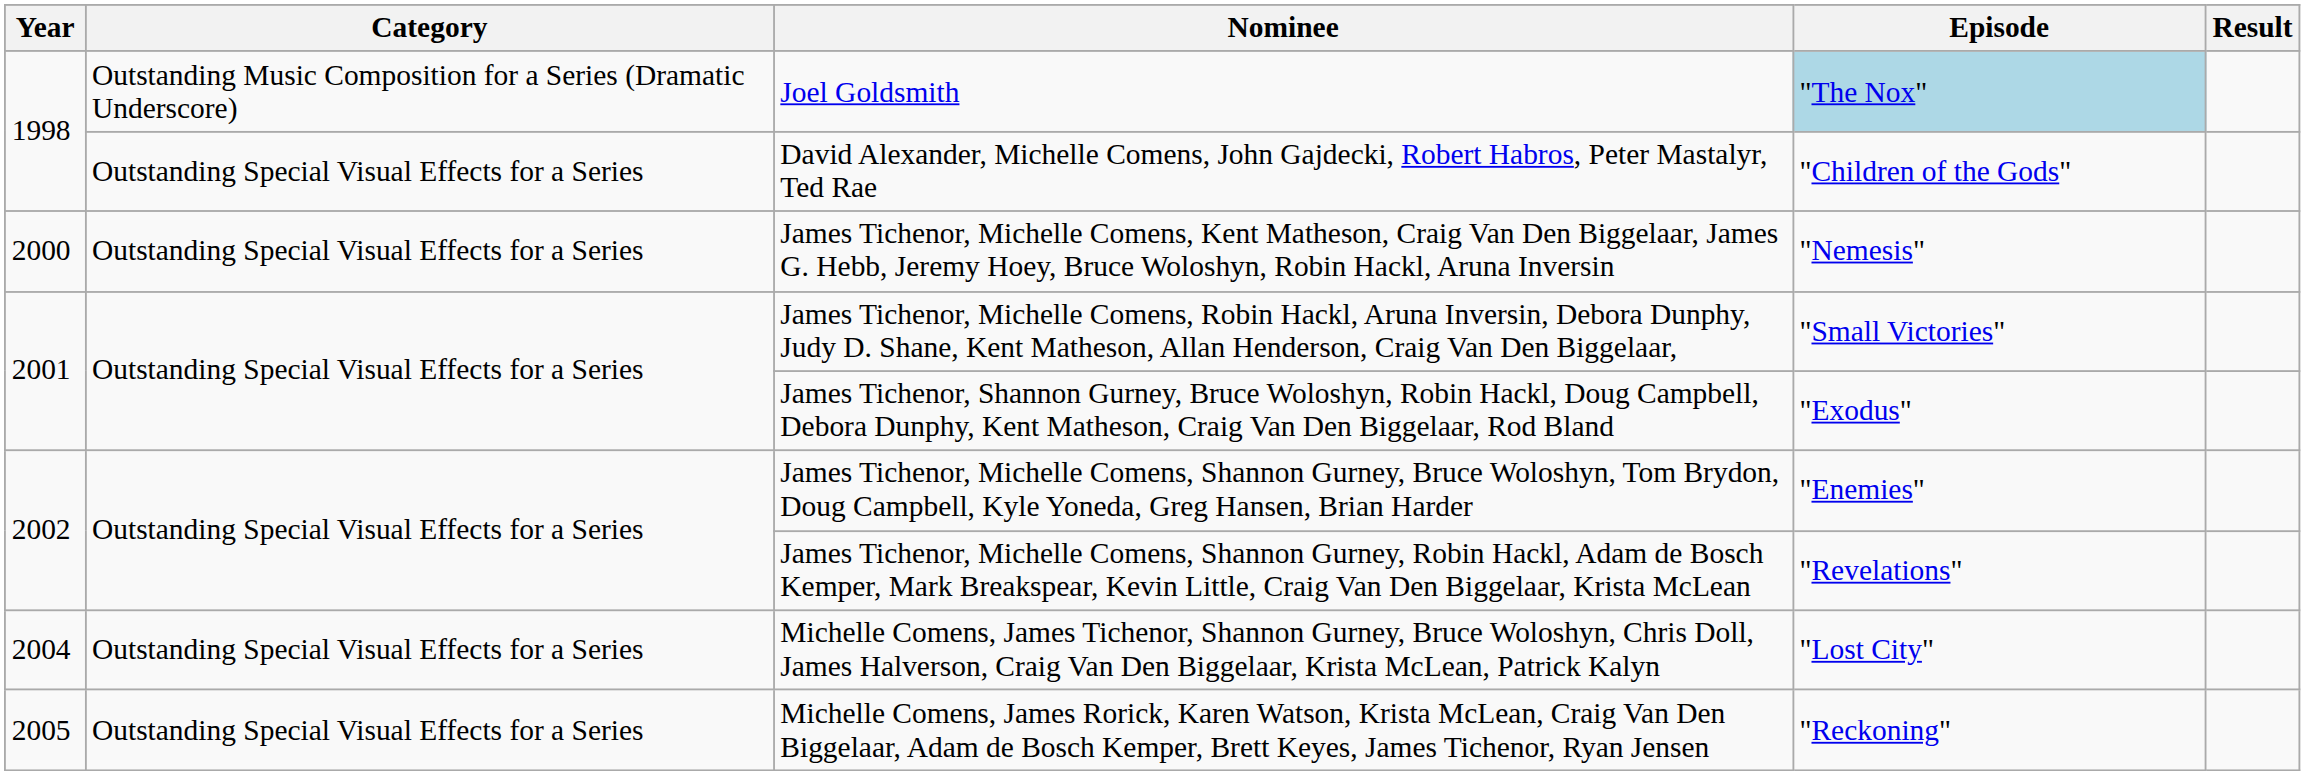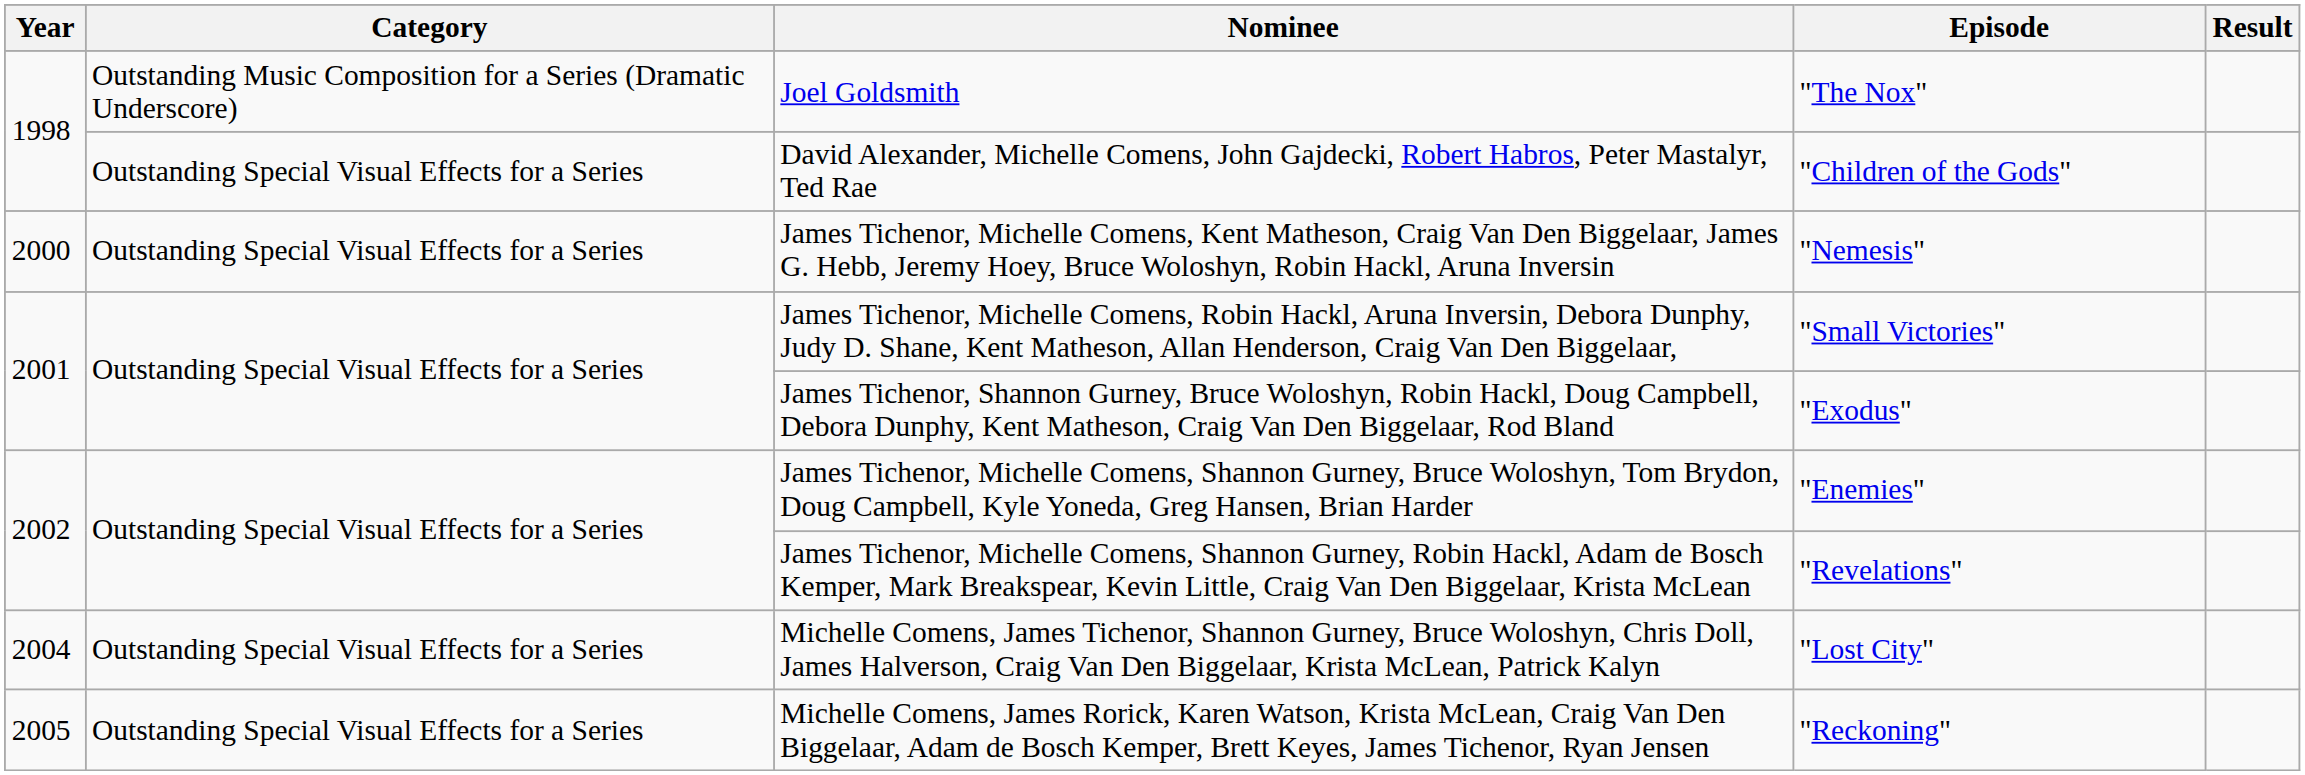(1863, 91) lightblue background -> (1863, 91) no background
